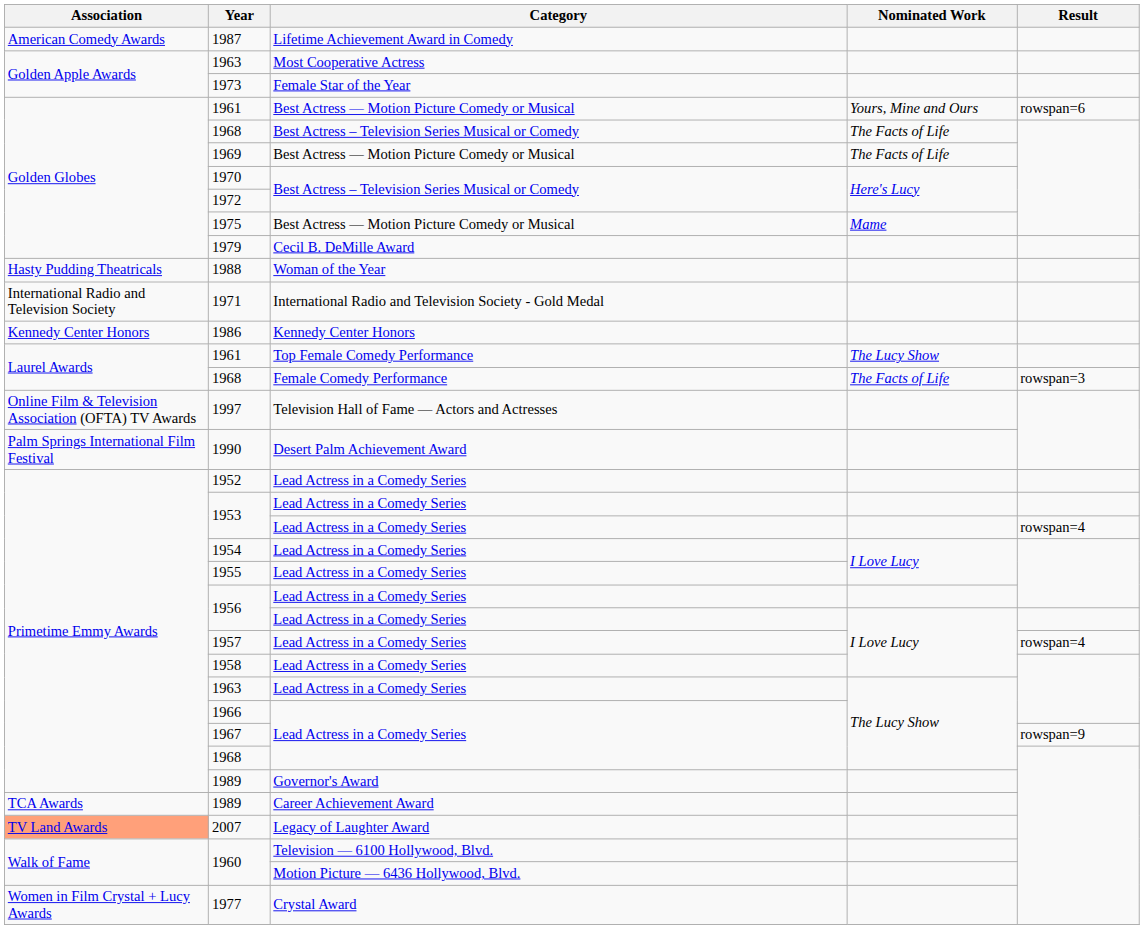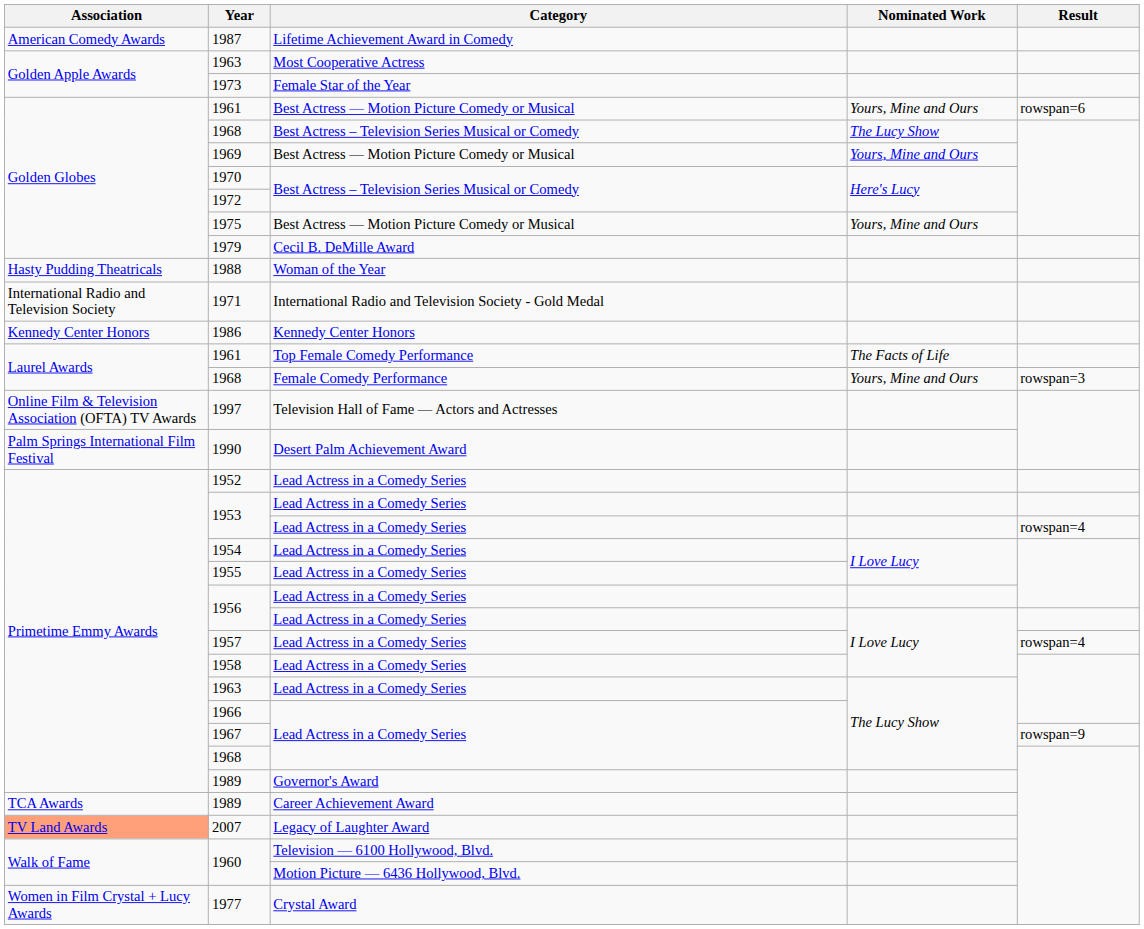(900, 131) The Facts of Life -> (895, 131) The Lucy Show
(900, 154) The Facts of Life -> (914, 154) Yours, Mine and Ours
(868, 223) Mame -> (914, 223) Yours, Mine and Ours
(895, 355) The Lucy Show -> (900, 355) The Facts of Life
(900, 378) The Facts of Life -> (914, 378) Yours, Mine and Ours
